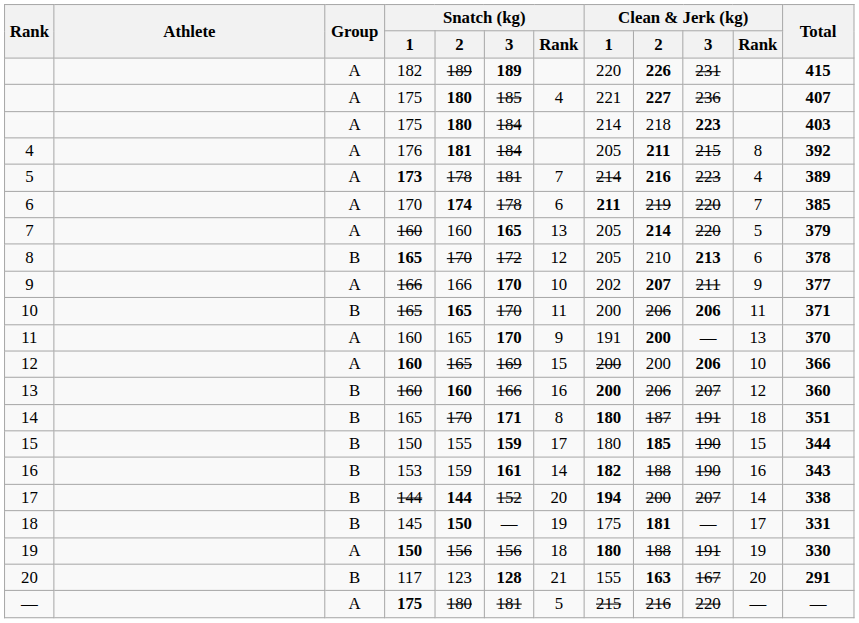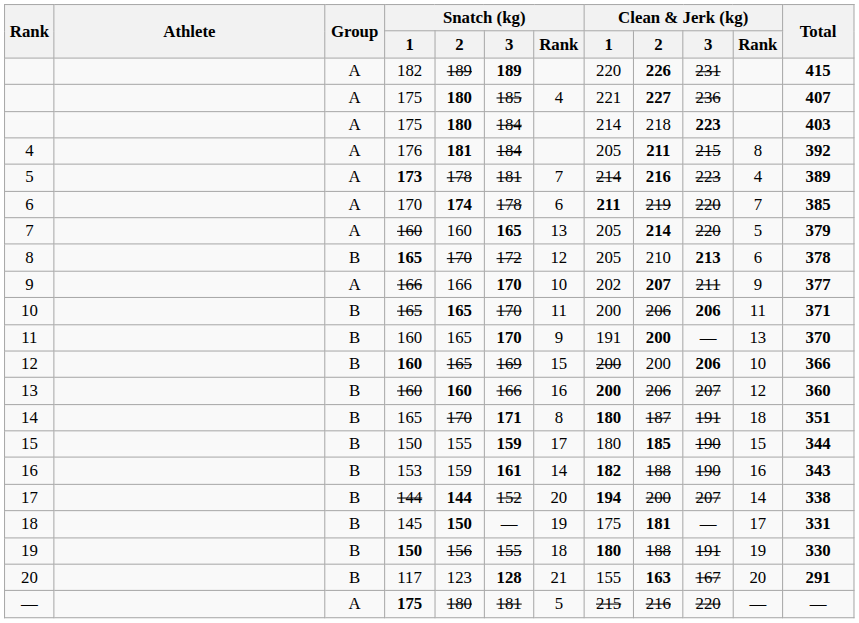(355, 337) A -> (355, 337) B
(355, 364) A -> (355, 364) B
(355, 550) A -> (355, 550) B
(509, 550) 156 -> (509, 550) 155
